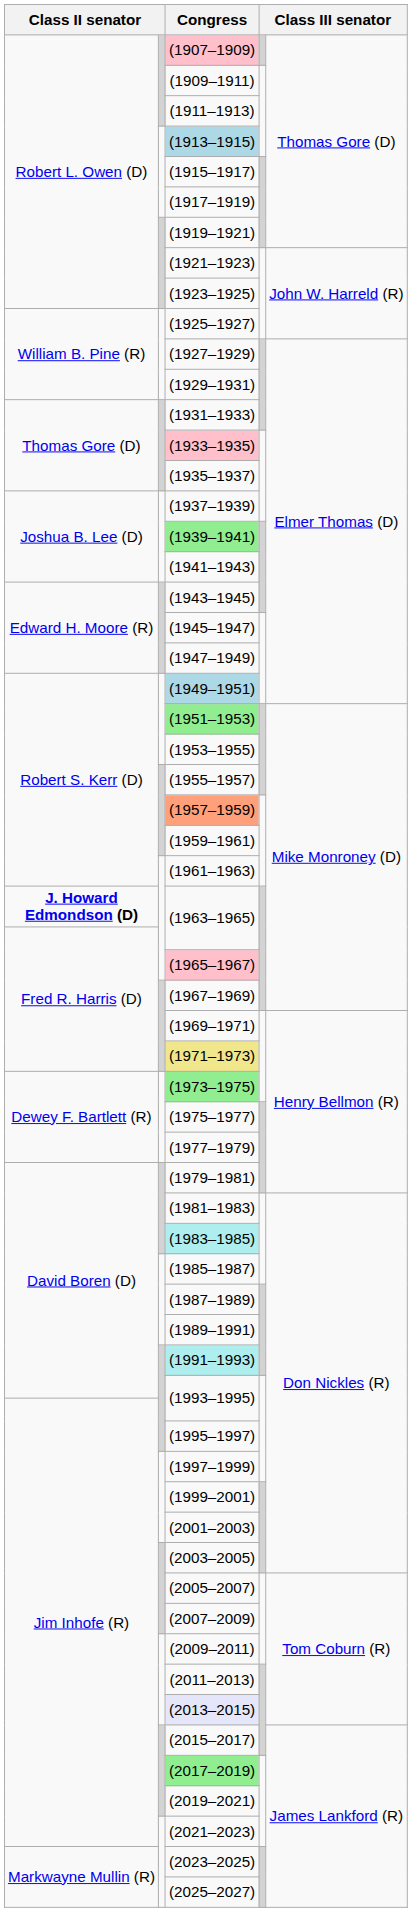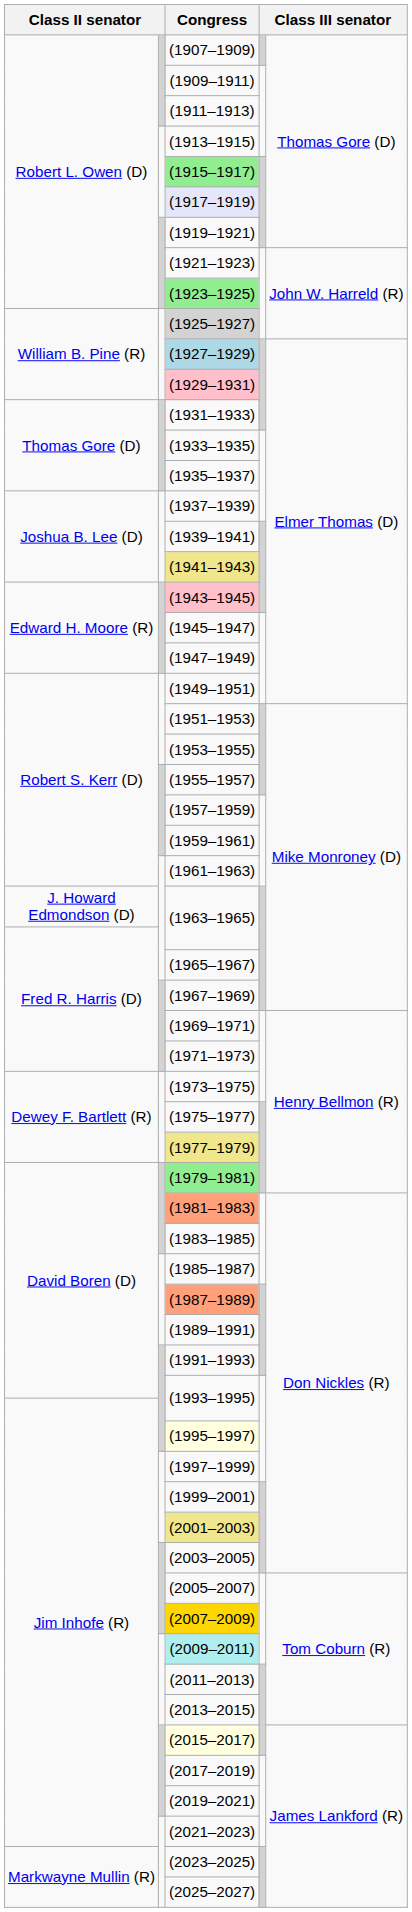(212, 50) pink background -> (212, 50) no background
(212, 141) lightblue background -> (212, 141) no background
(212, 171) no background -> (212, 171) lightgreen background
(212, 202) no background -> (212, 202) lavender background
(212, 293) no background -> (212, 293) lightgreen background
(212, 323) no background -> (212, 323) lightgrey background
(212, 354) no background -> (212, 354) lightblue background
(212, 384) no background -> (212, 384) pink background
(212, 445) pink background -> (212, 445) no background
(212, 536) lightgreen background -> (212, 536) no background
(212, 566) no background -> (212, 566) khaki background
(212, 597) no background -> (212, 597) pink background
(212, 688) lightblue background -> (212, 688) no background
(212, 718) lightgreen background -> (212, 718) no background
(212, 810) lightsalmon background -> (212, 810) no background
(81, 906) bold -> (81, 906) normal
(212, 965) pink background -> (212, 965) no background
(212, 1056) khaki background -> (212, 1056) no background
(212, 1086) lightgreen background -> (212, 1086) no background
(212, 1147) no background -> (212, 1147) khaki background
(212, 1178) no background -> (212, 1178) lightgreen background
(212, 1208) no background -> (212, 1208) lightsalmon background
(212, 1238) paleturquoise background -> (212, 1238) no background
(212, 1299) no background -> (212, 1299) lightsalmon background
(212, 1360) paleturquoise background -> (212, 1360) no background
(212, 1436) no background -> (212, 1436) lightyellow background
(212, 1527) no background -> (212, 1527) khaki background
(212, 1618) no background -> (212, 1618) gold background
(212, 1649) no background -> (212, 1649) paleturquoise background
(212, 1710) lavender background -> (212, 1710) no background
(212, 1740) no background -> (212, 1740) lightyellow background
(212, 1770) lightgreen background -> (212, 1770) no background
